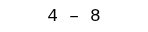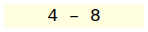(74, 16) no background -> (74, 16) lightyellow background
